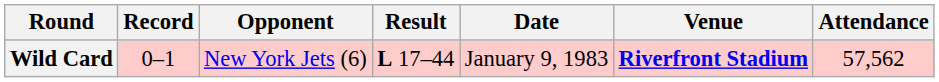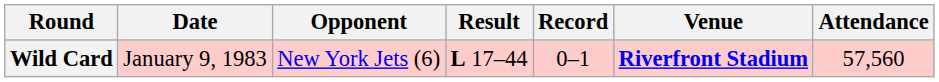columns swapped: (536, 22) <-> (158, 22)
(874, 58) 57,562 -> (874, 58) 57,560
